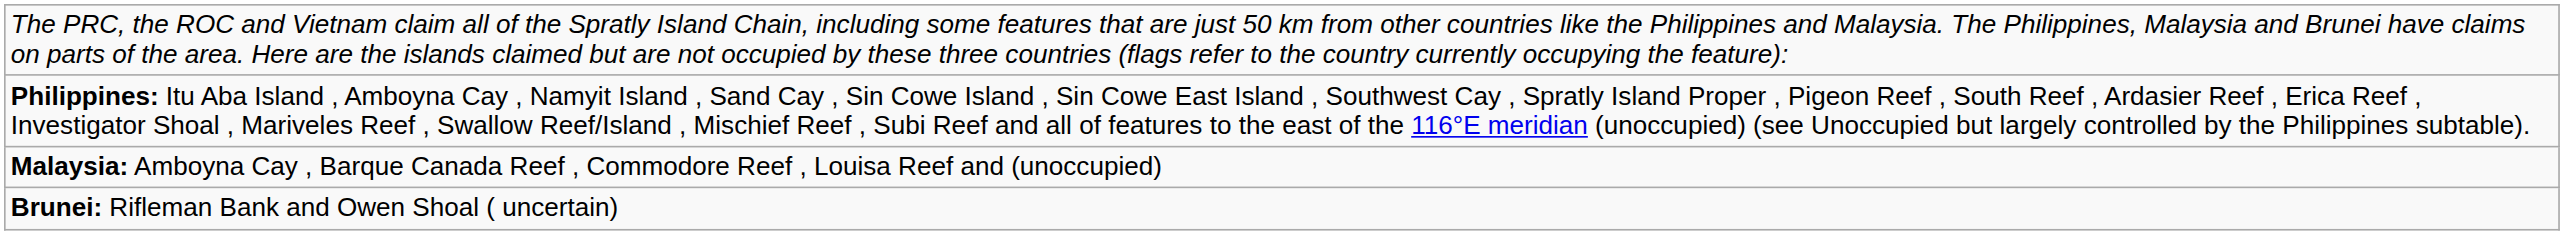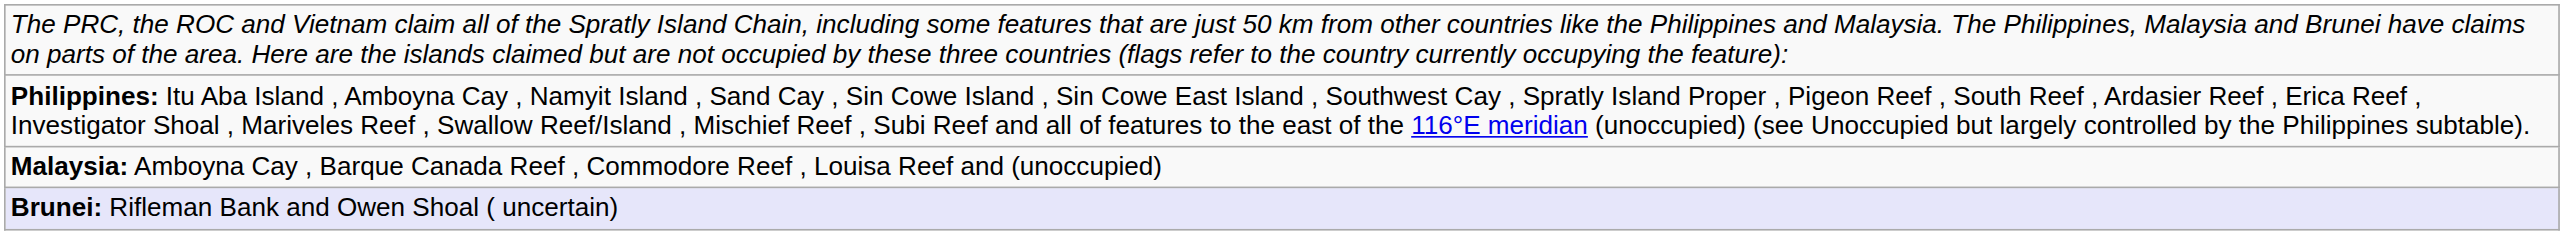(315, 207) no background -> (315, 207) lavender background
